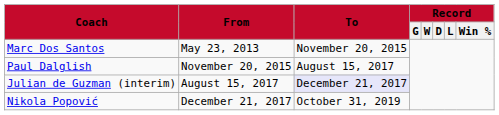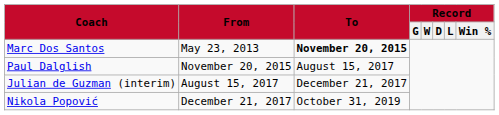(352, 48) normal -> (352, 48) bold
(352, 84) lavender background -> (352, 84) no background
